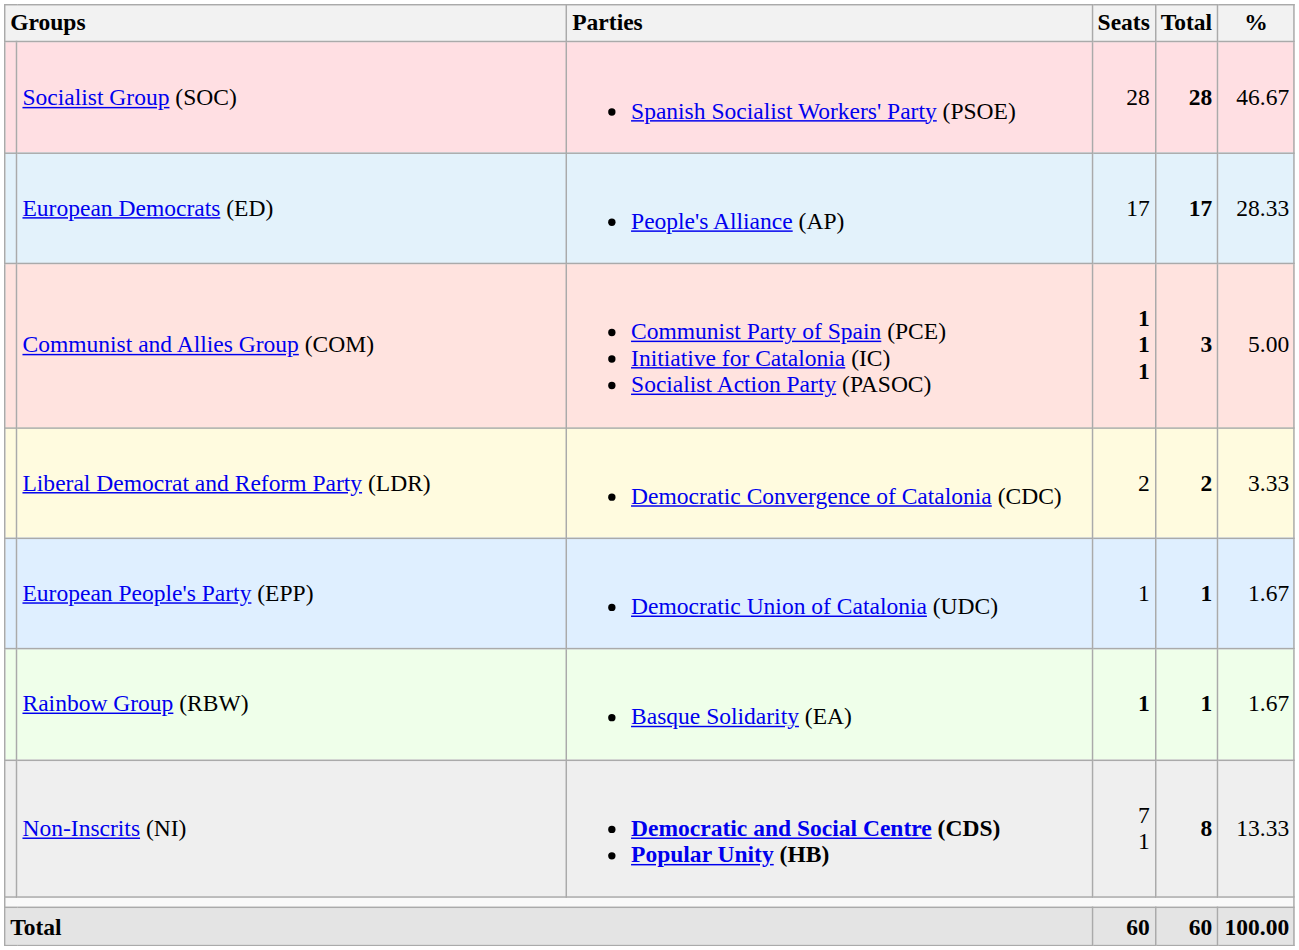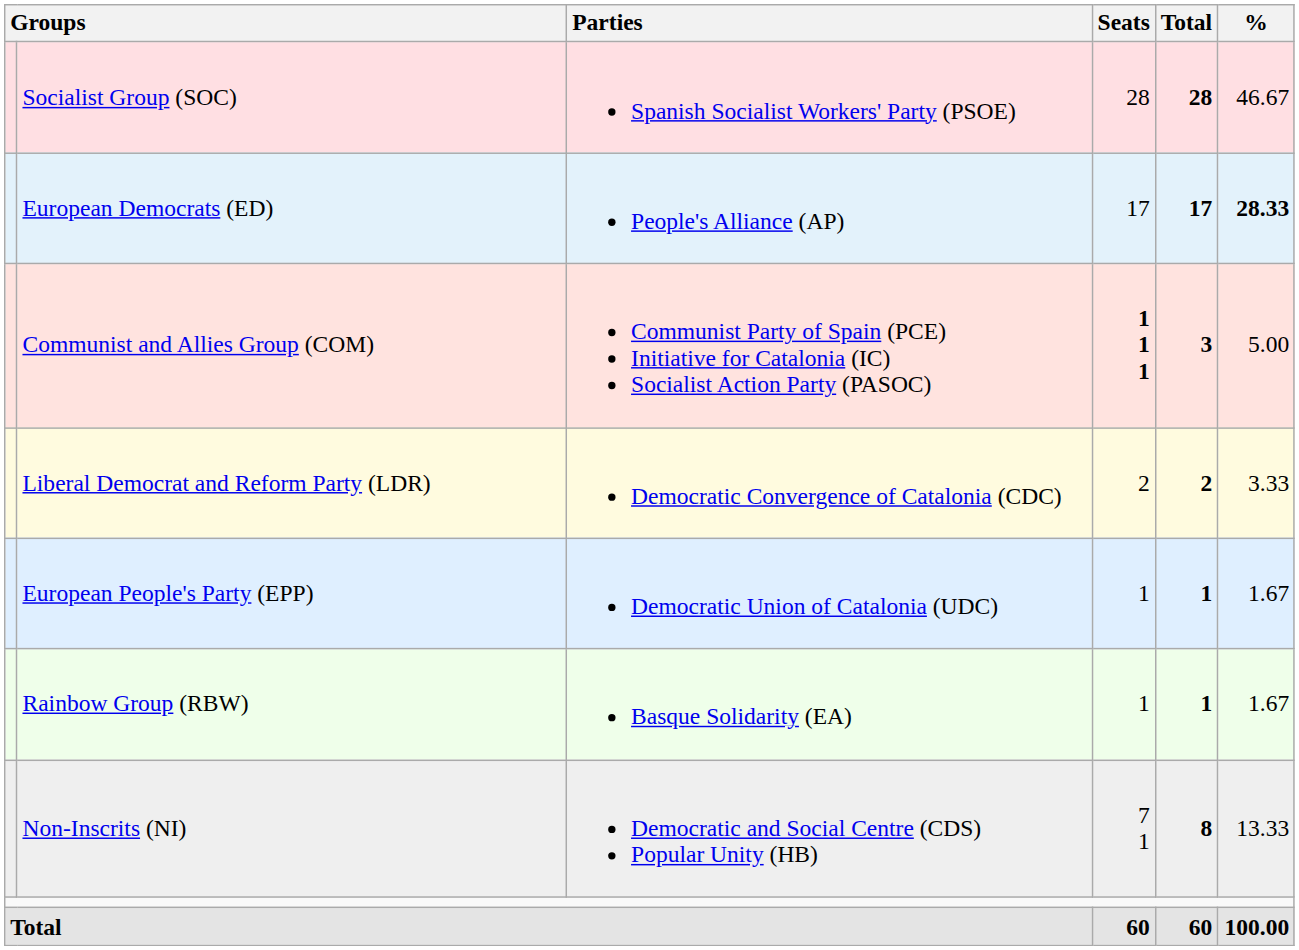(1263, 208) normal -> (1263, 208) bold
(1144, 704) bold -> (1144, 704) normal
(829, 842) bold -> (829, 842) normal
